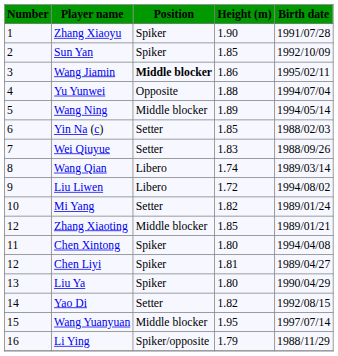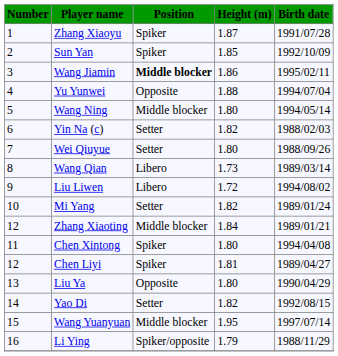(228, 33) 1.90 -> (228, 33) 1.87
(228, 110) 1.89 -> (228, 110) 1.80
(228, 129) 1.85 -> (228, 129) 1.82
(228, 148) 1.83 -> (228, 148) 1.80
(228, 168) 1.74 -> (228, 168) 1.73
(228, 225) 1.85 -> (228, 225) 1.84
(151, 283) Spiker -> (157, 283) Opposite
